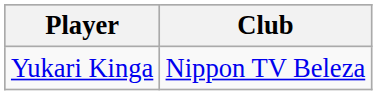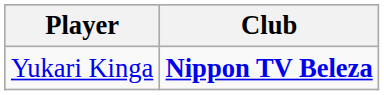(265, 67) normal -> (269, 67) bold
